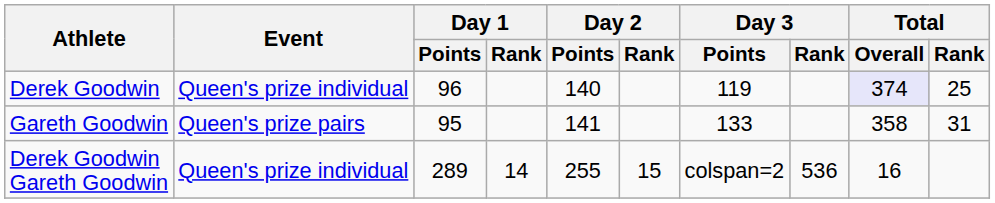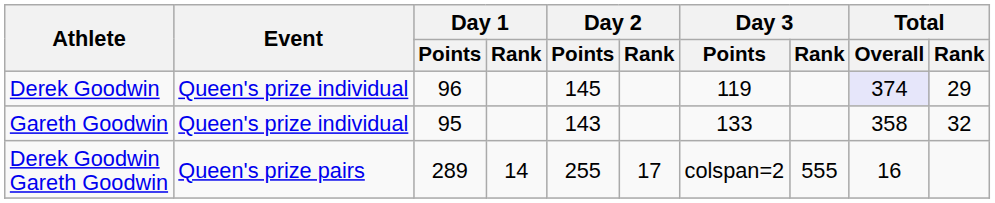(583, 89) 140 -> (583, 89) 145
(959, 89) 25 -> (959, 89) 29
(272, 123) Queen's prize pairs -> (293, 123) Queen's prize individual
(583, 123) 141 -> (583, 123) 143
(959, 123) 31 -> (959, 123) 32
(293, 170) Queen's prize individual -> (272, 170) Queen's prize pairs
(649, 170) 15 -> (649, 170) 17
(819, 170) 536 -> (819, 170) 555
